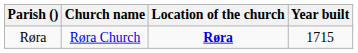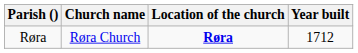(320, 37) 1715 -> (320, 37) 1712
